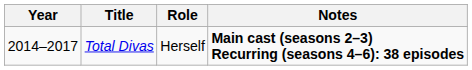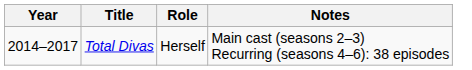(338, 45) bold -> (330, 45) normal
